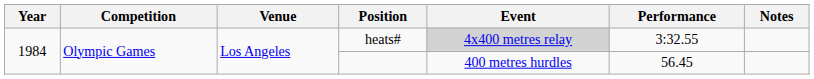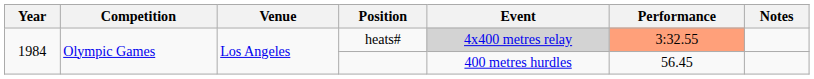(677, 39) no background -> (677, 39) lightsalmon background
